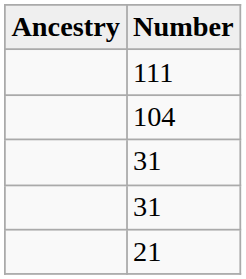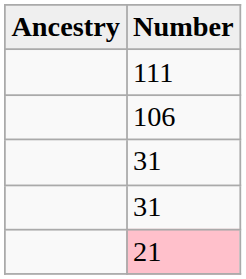(154, 116) 104 -> (154, 116) 106
(147, 251) no background -> (147, 251) pink background
